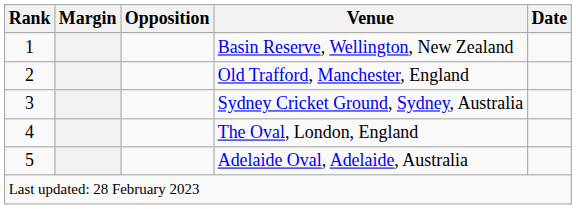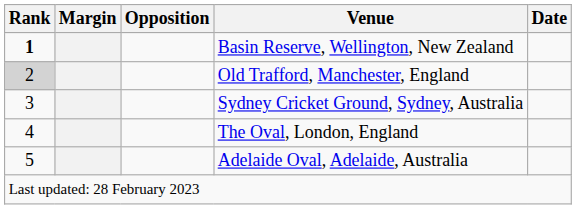(30, 47) normal -> (30, 47) bold
(30, 75) no background -> (30, 75) lightgrey background
